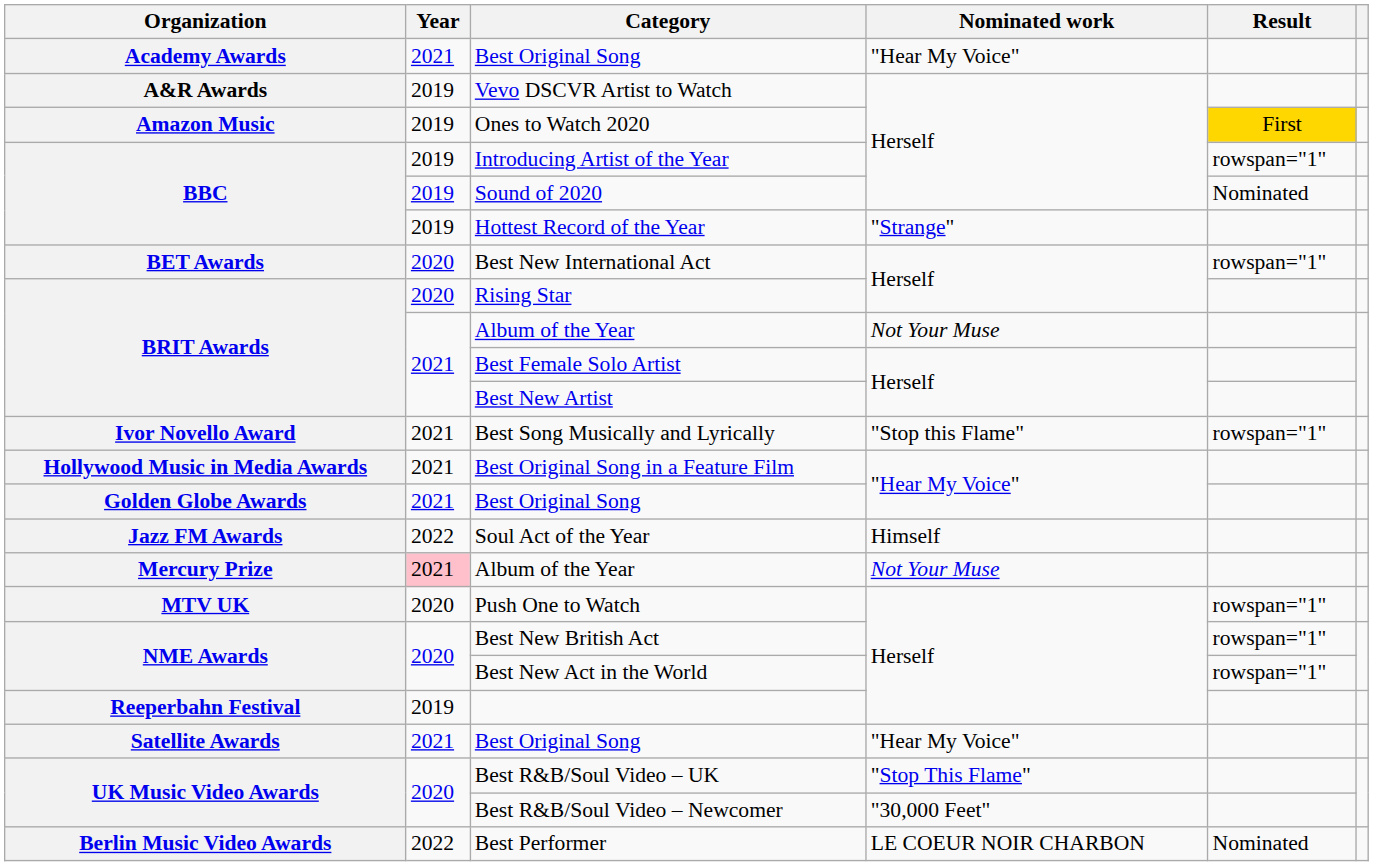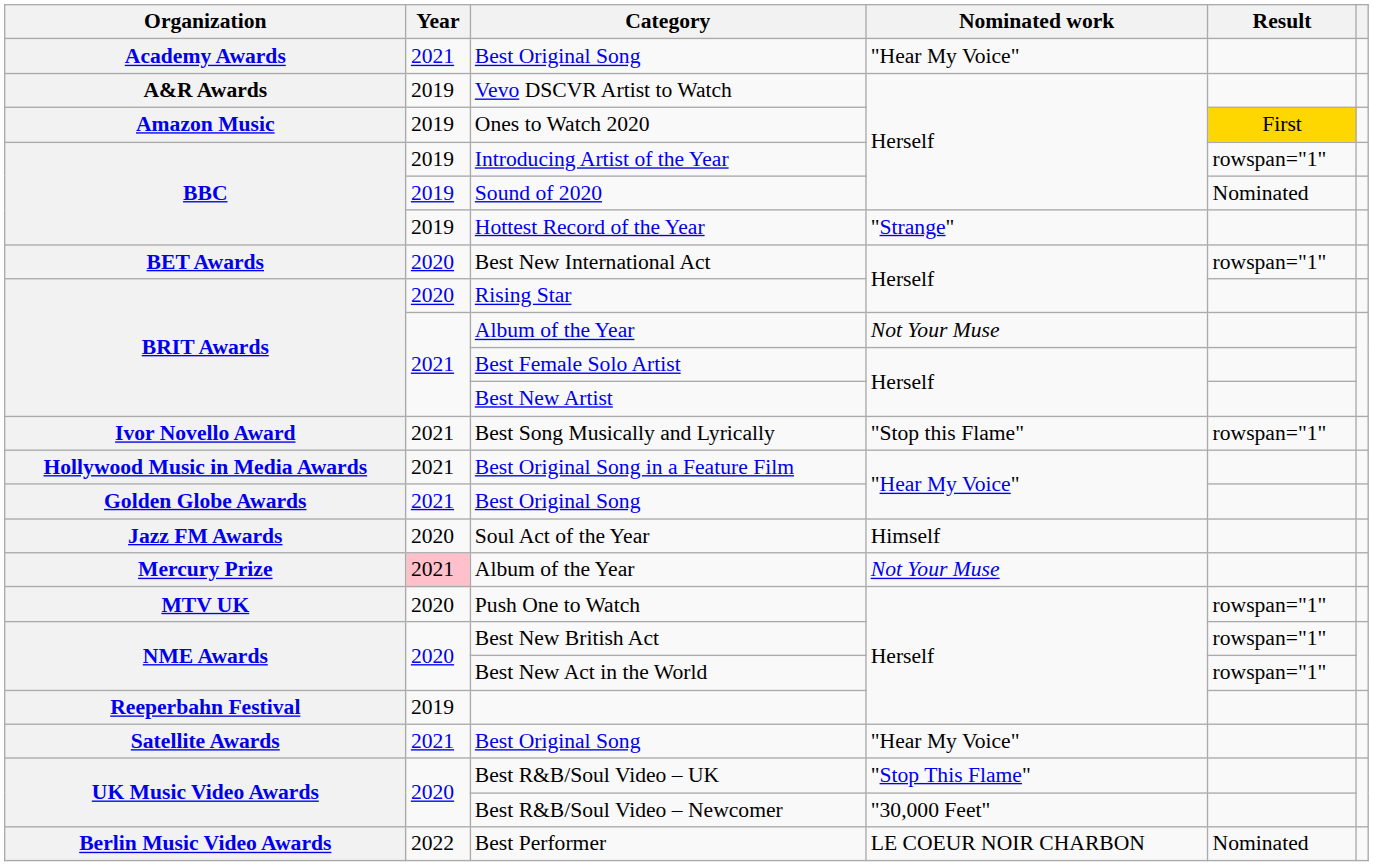(432, 535) 2022 -> (432, 535) 2020
